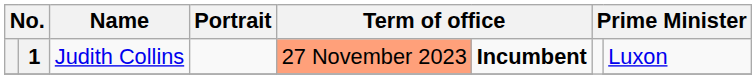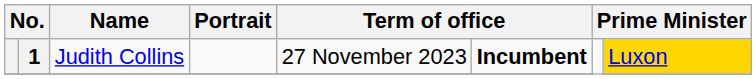(374, 56) lightsalmon background -> (374, 56) no background
(638, 56) no background -> (638, 56) gold background
